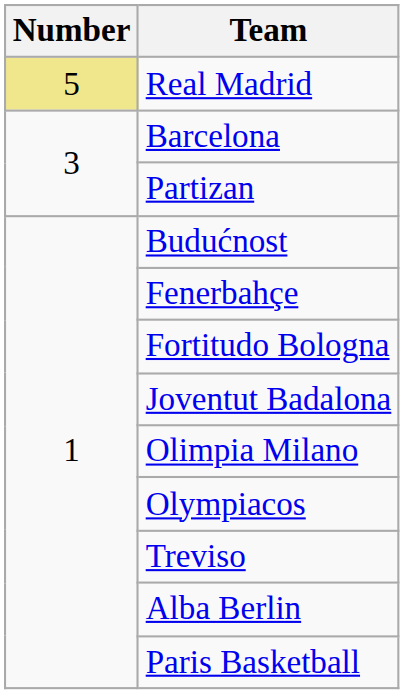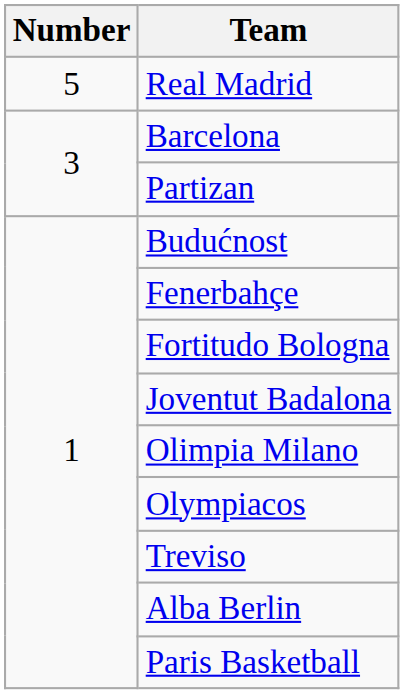(72, 83) khaki background -> (72, 83) no background
